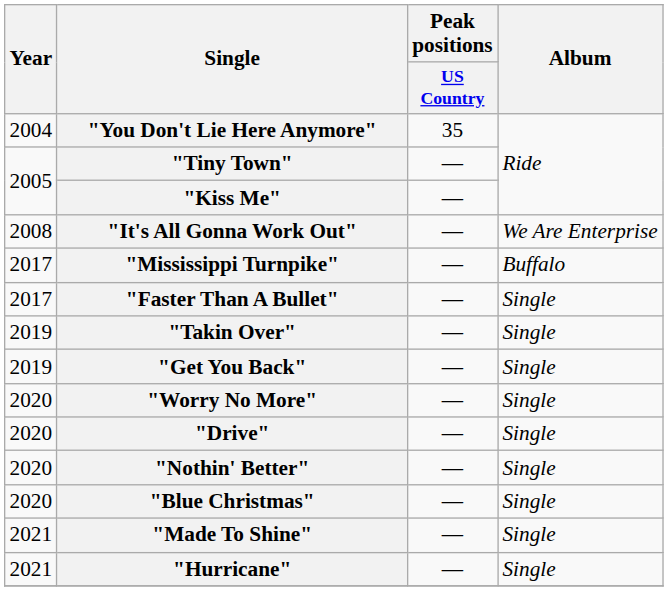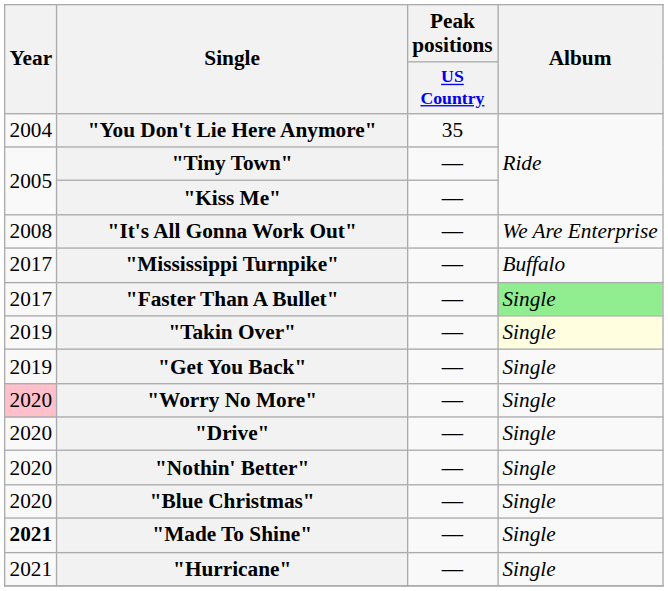(529, 298) no background -> (529, 298) lightgreen background
(529, 332) no background -> (529, 332) lightyellow background
(31, 400) no background -> (31, 400) pink background
(31, 535) normal -> (31, 535) bold
